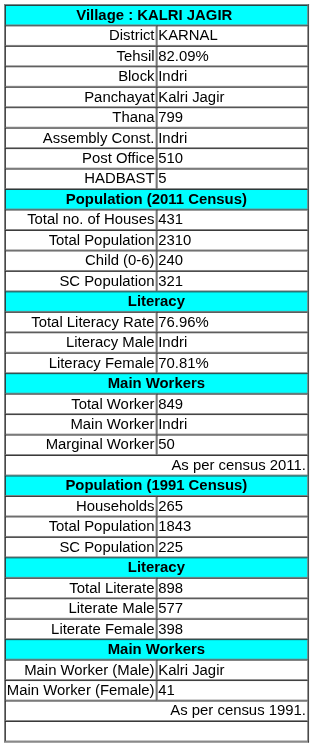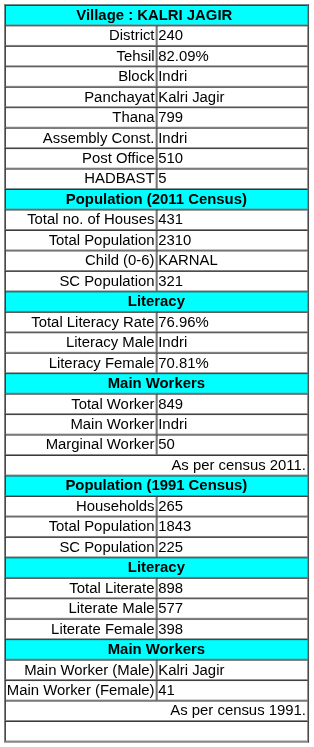(194, 35) KARNAL -> (177, 35) 240
(177, 260) 240 -> (194, 260) KARNAL
